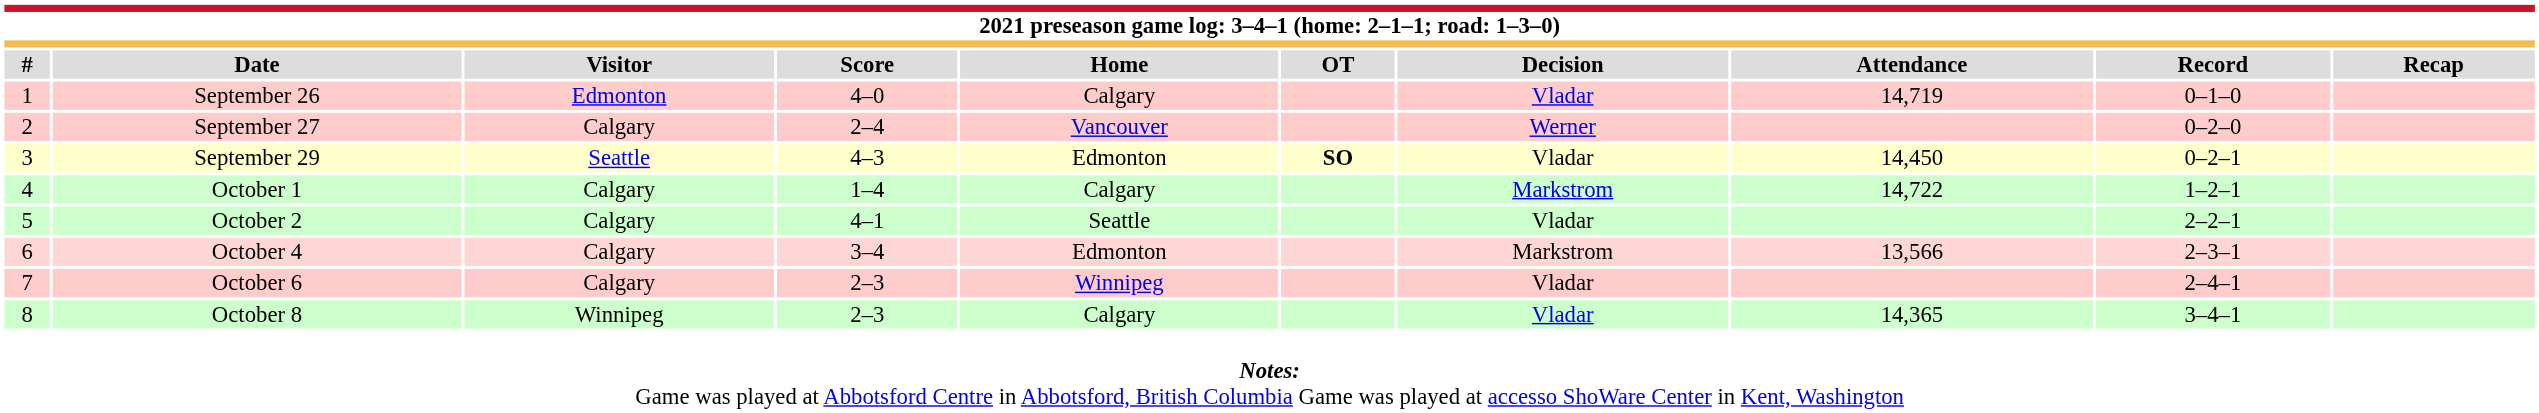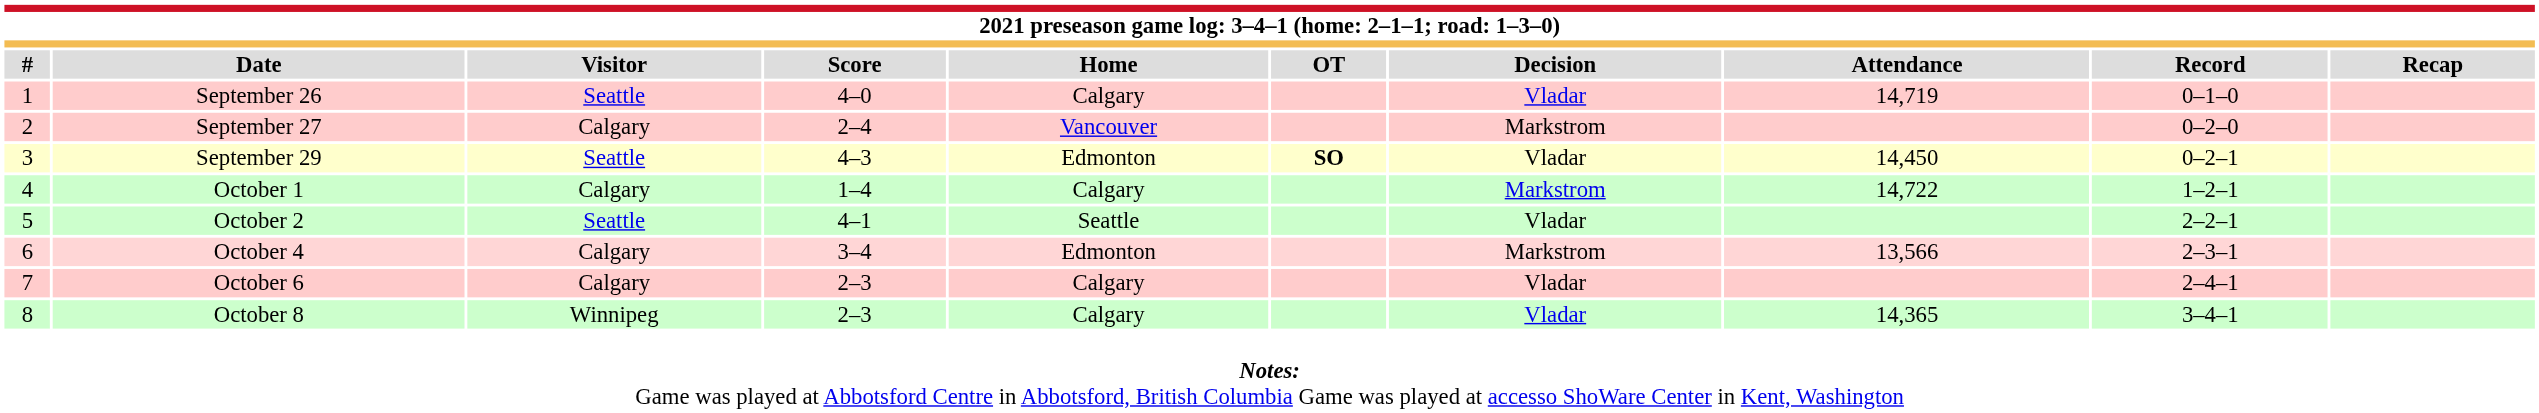(619, 95) Edmonton -> (614, 95) Seattle
(1563, 126) Werner -> (1555, 126) Markstrom
(619, 220) Calgary -> (614, 220) Seattle
(1119, 282) Winnipeg -> (1109, 282) Calgary
